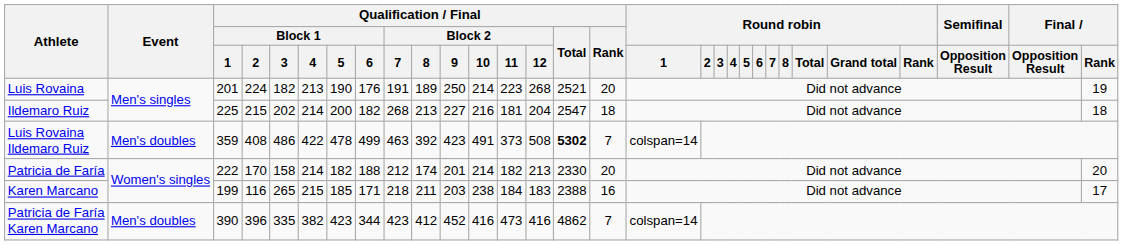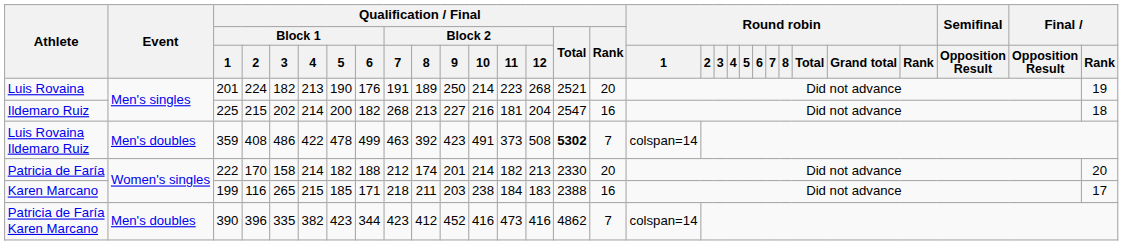(608, 111) 18 -> (608, 111) 16
